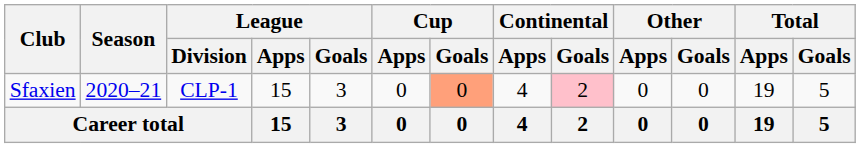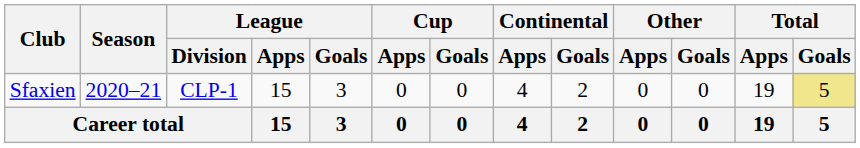(462, 90) lightsalmon background -> (462, 90) no background
(583, 90) pink background -> (583, 90) no background
(824, 90) no background -> (824, 90) khaki background
